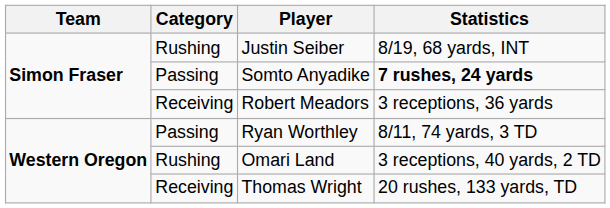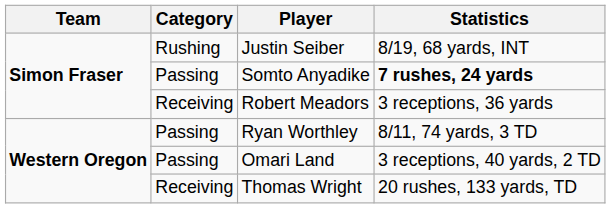(188, 160) Rushing -> (187, 160) Passing
